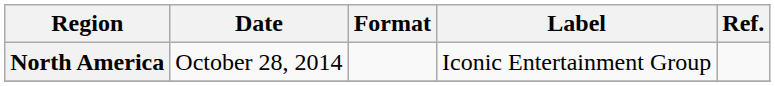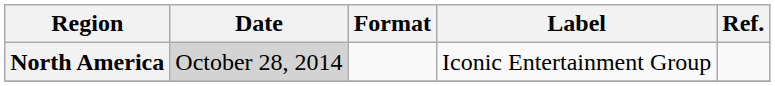(259, 61) no background -> (259, 61) lightgrey background
